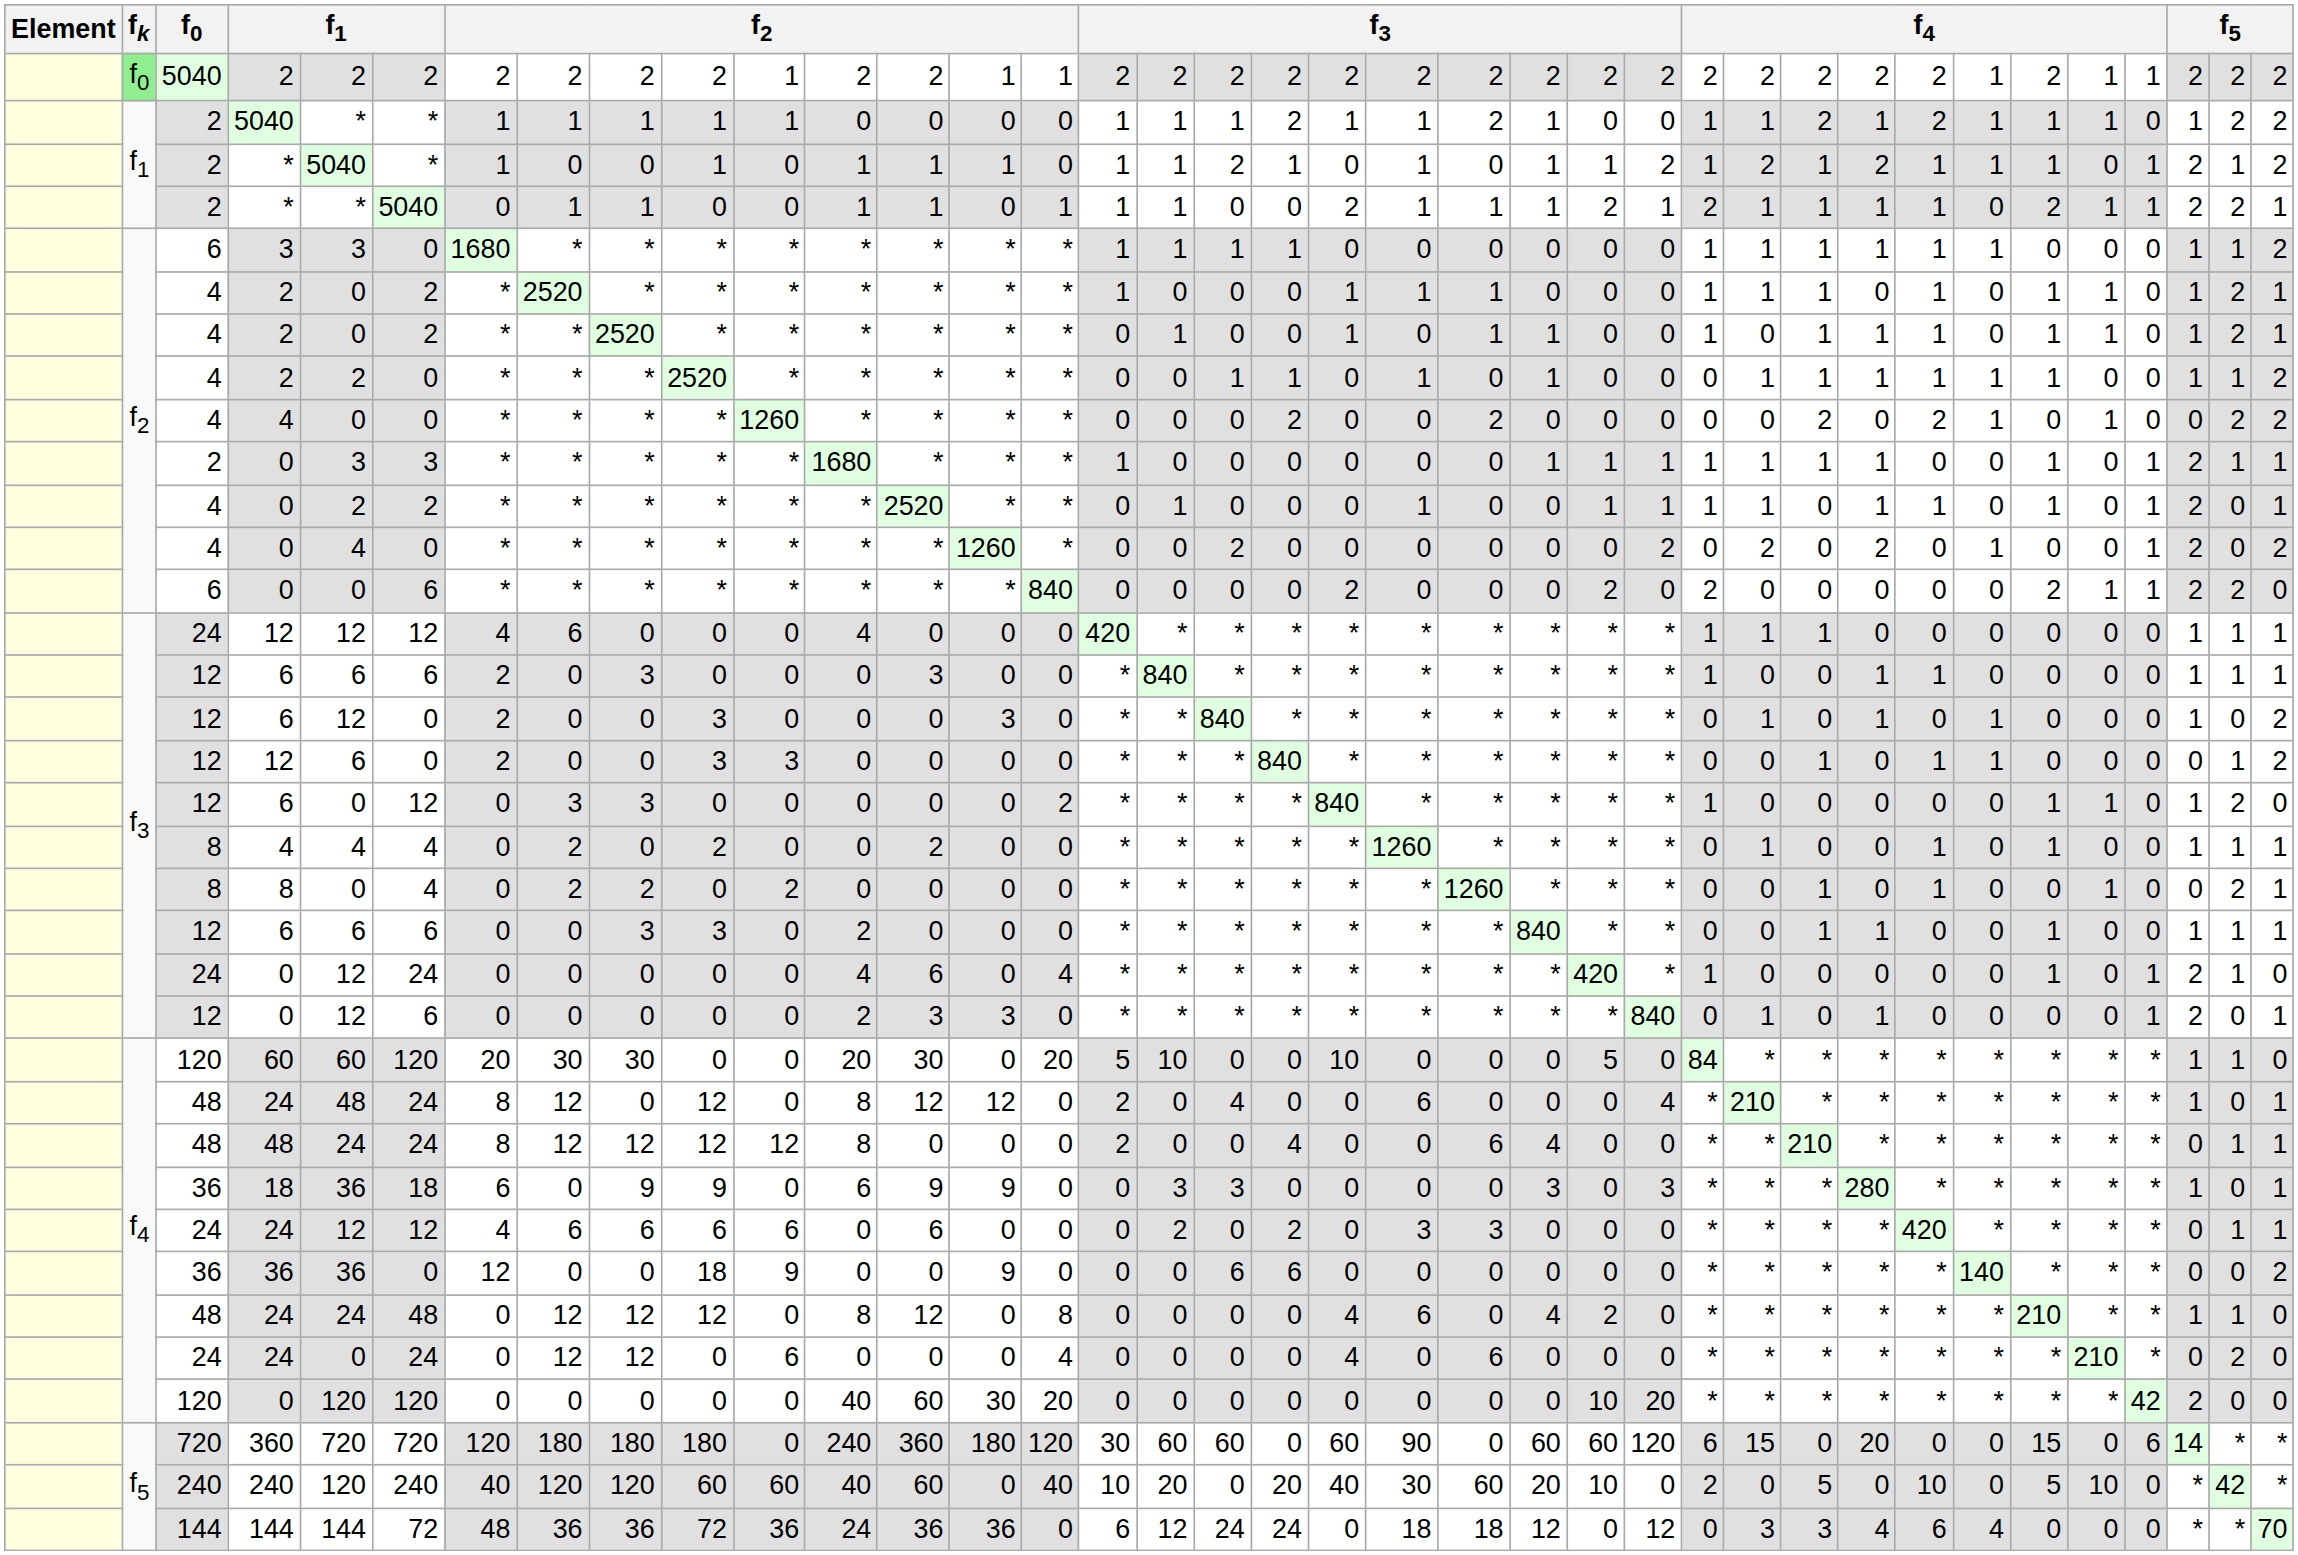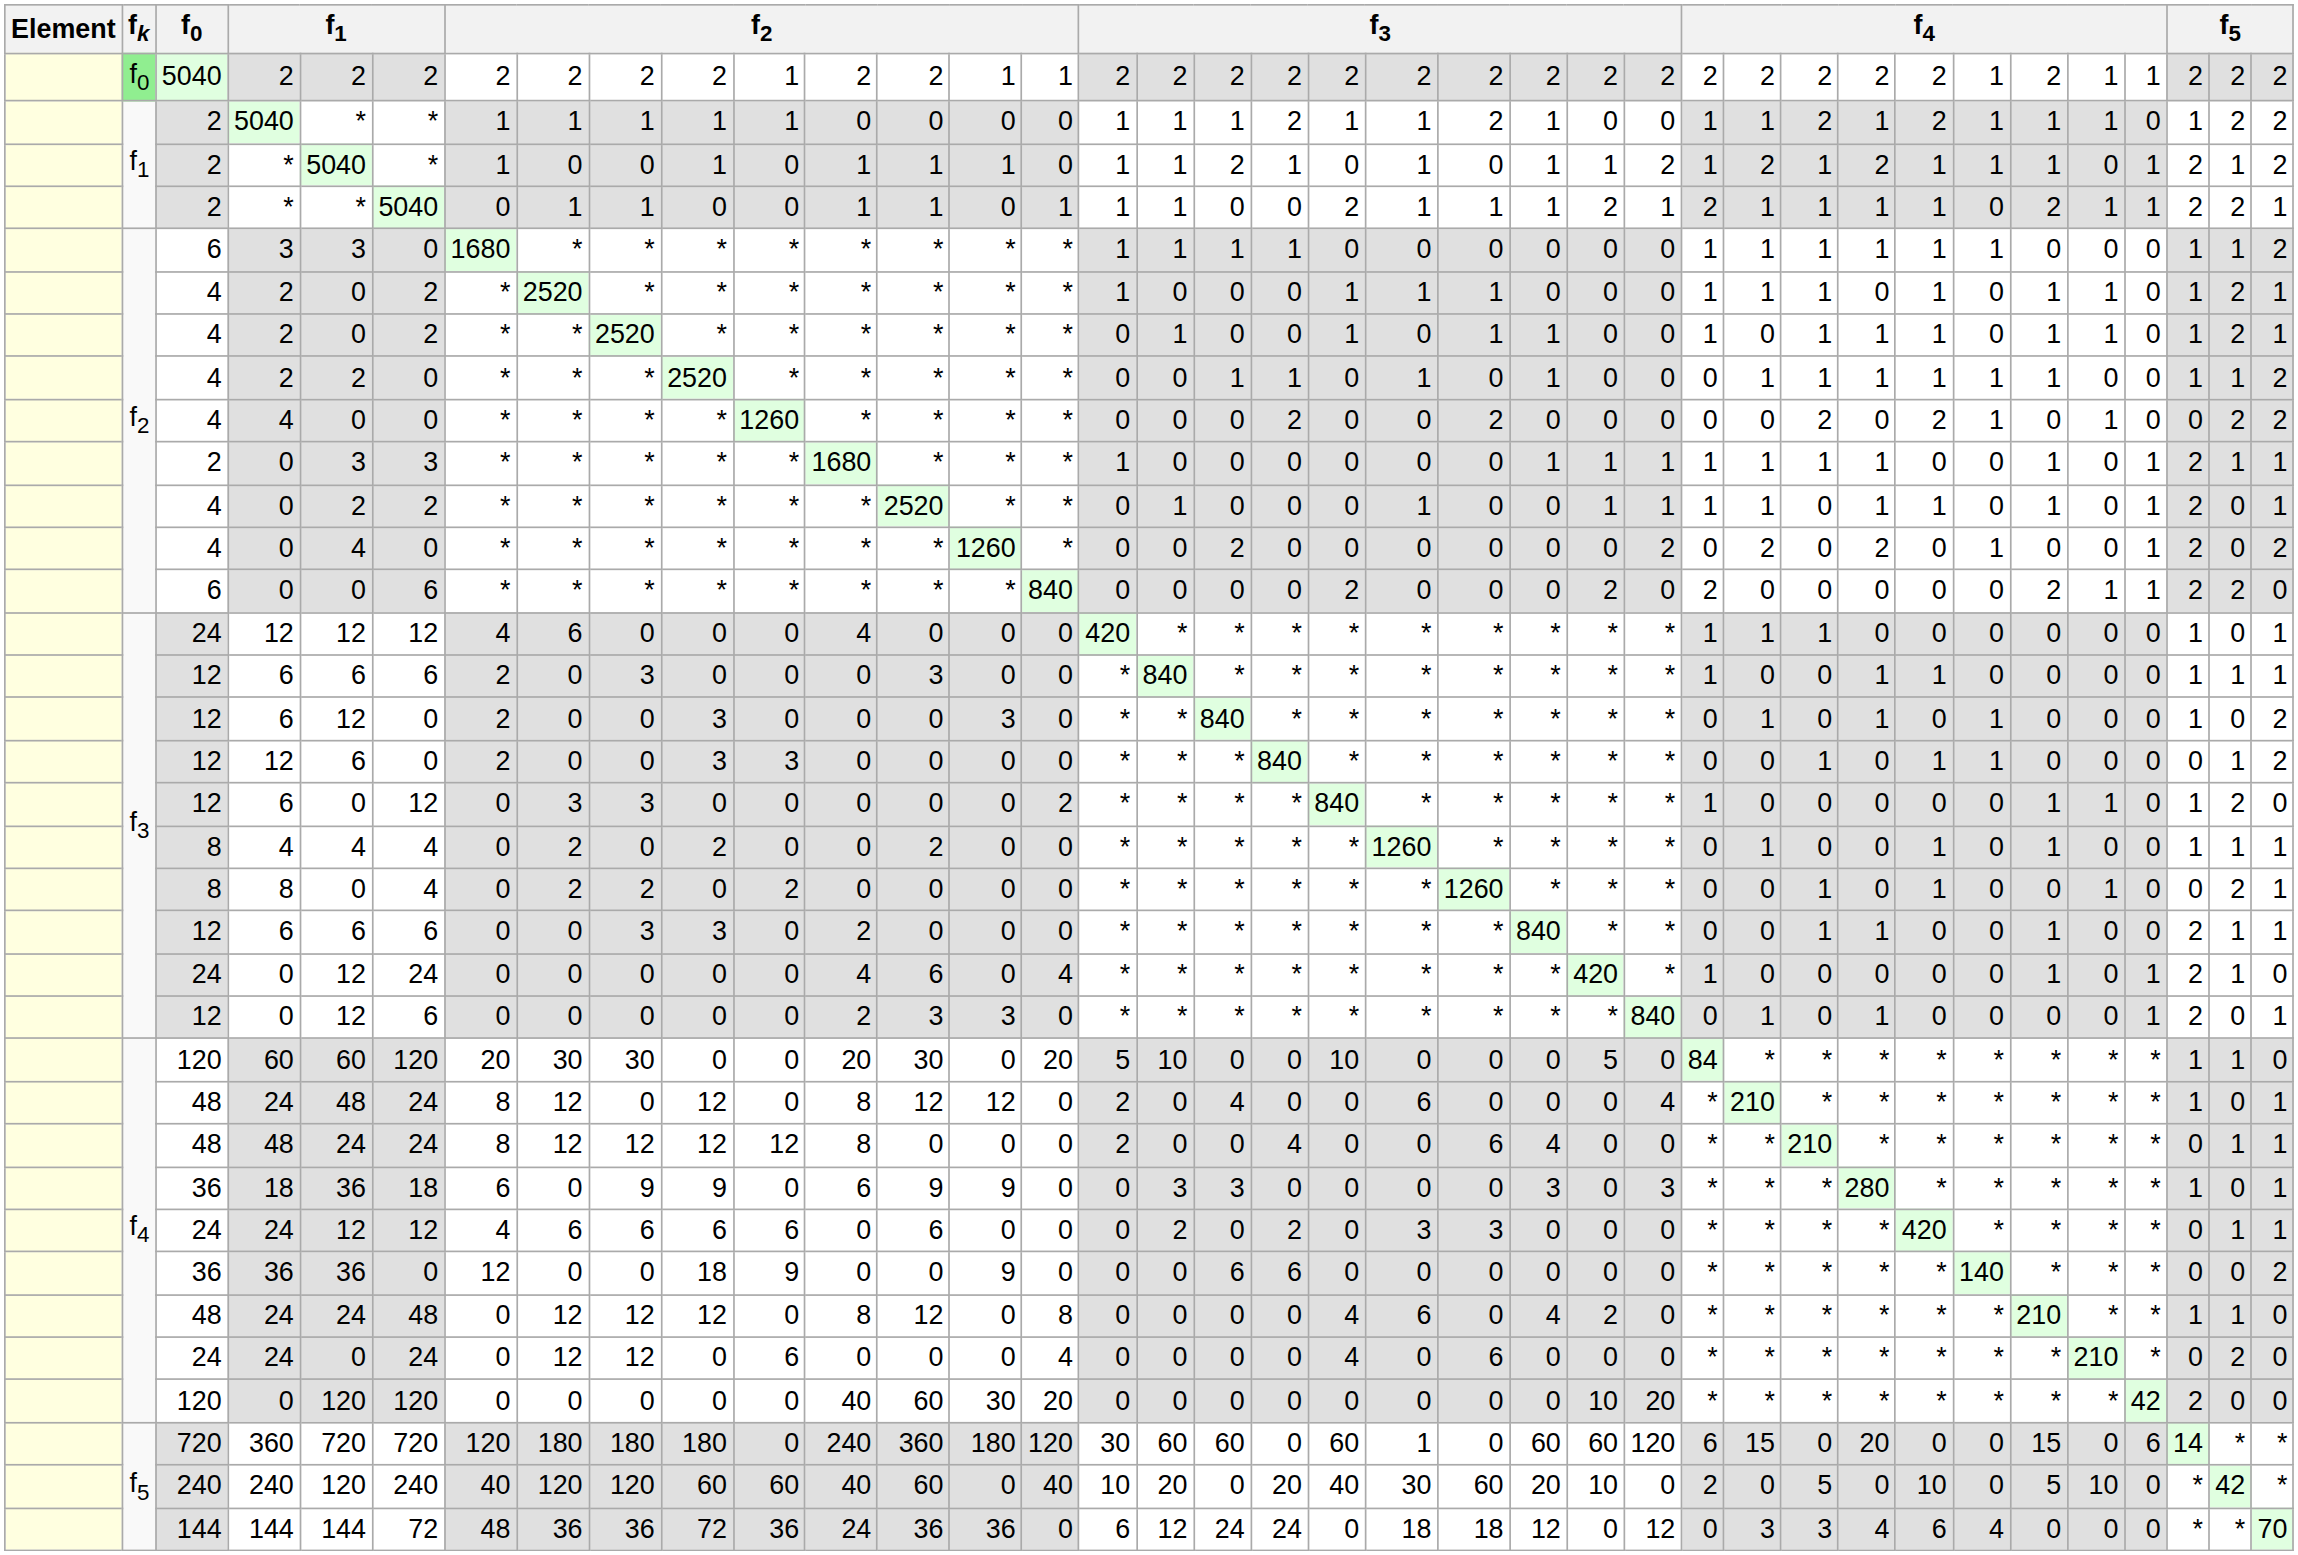(2238, 633) 1 -> (2238, 633) 0
(2195, 931) 1 -> (2195, 931) 2
(1416, 1443) 90 -> (1424, 1443) 1
